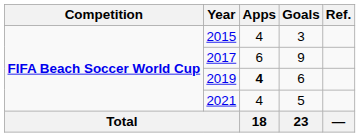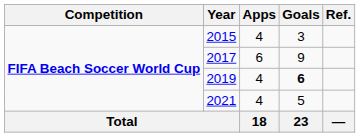(259, 79) bold -> (259, 79) normal
(301, 79) normal -> (301, 79) bold
